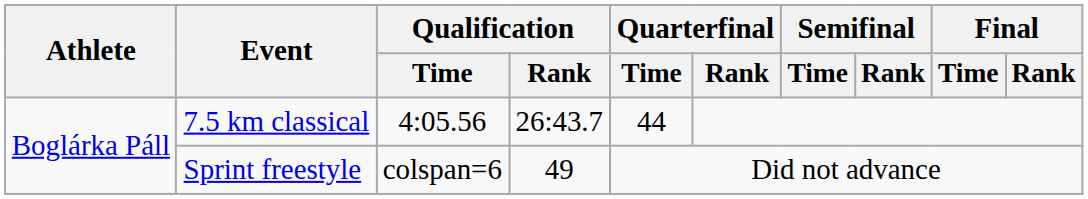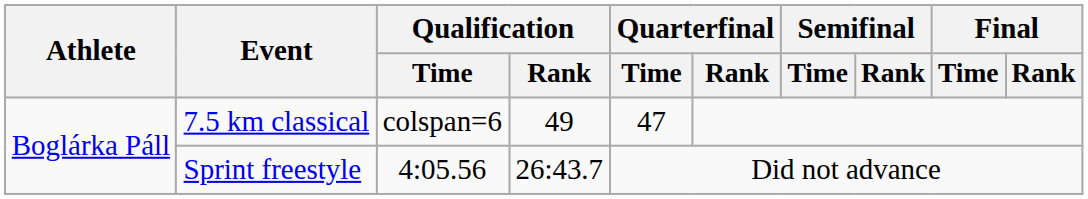(442, 121) 4:05.56 -> (442, 121) colspan=6
(559, 121) 26:43.7 -> (559, 121) 49
(652, 121) 44 -> (652, 121) 47
(442, 169) colspan=6 -> (442, 169) 4:05.56
(559, 169) 49 -> (559, 169) 26:43.7
